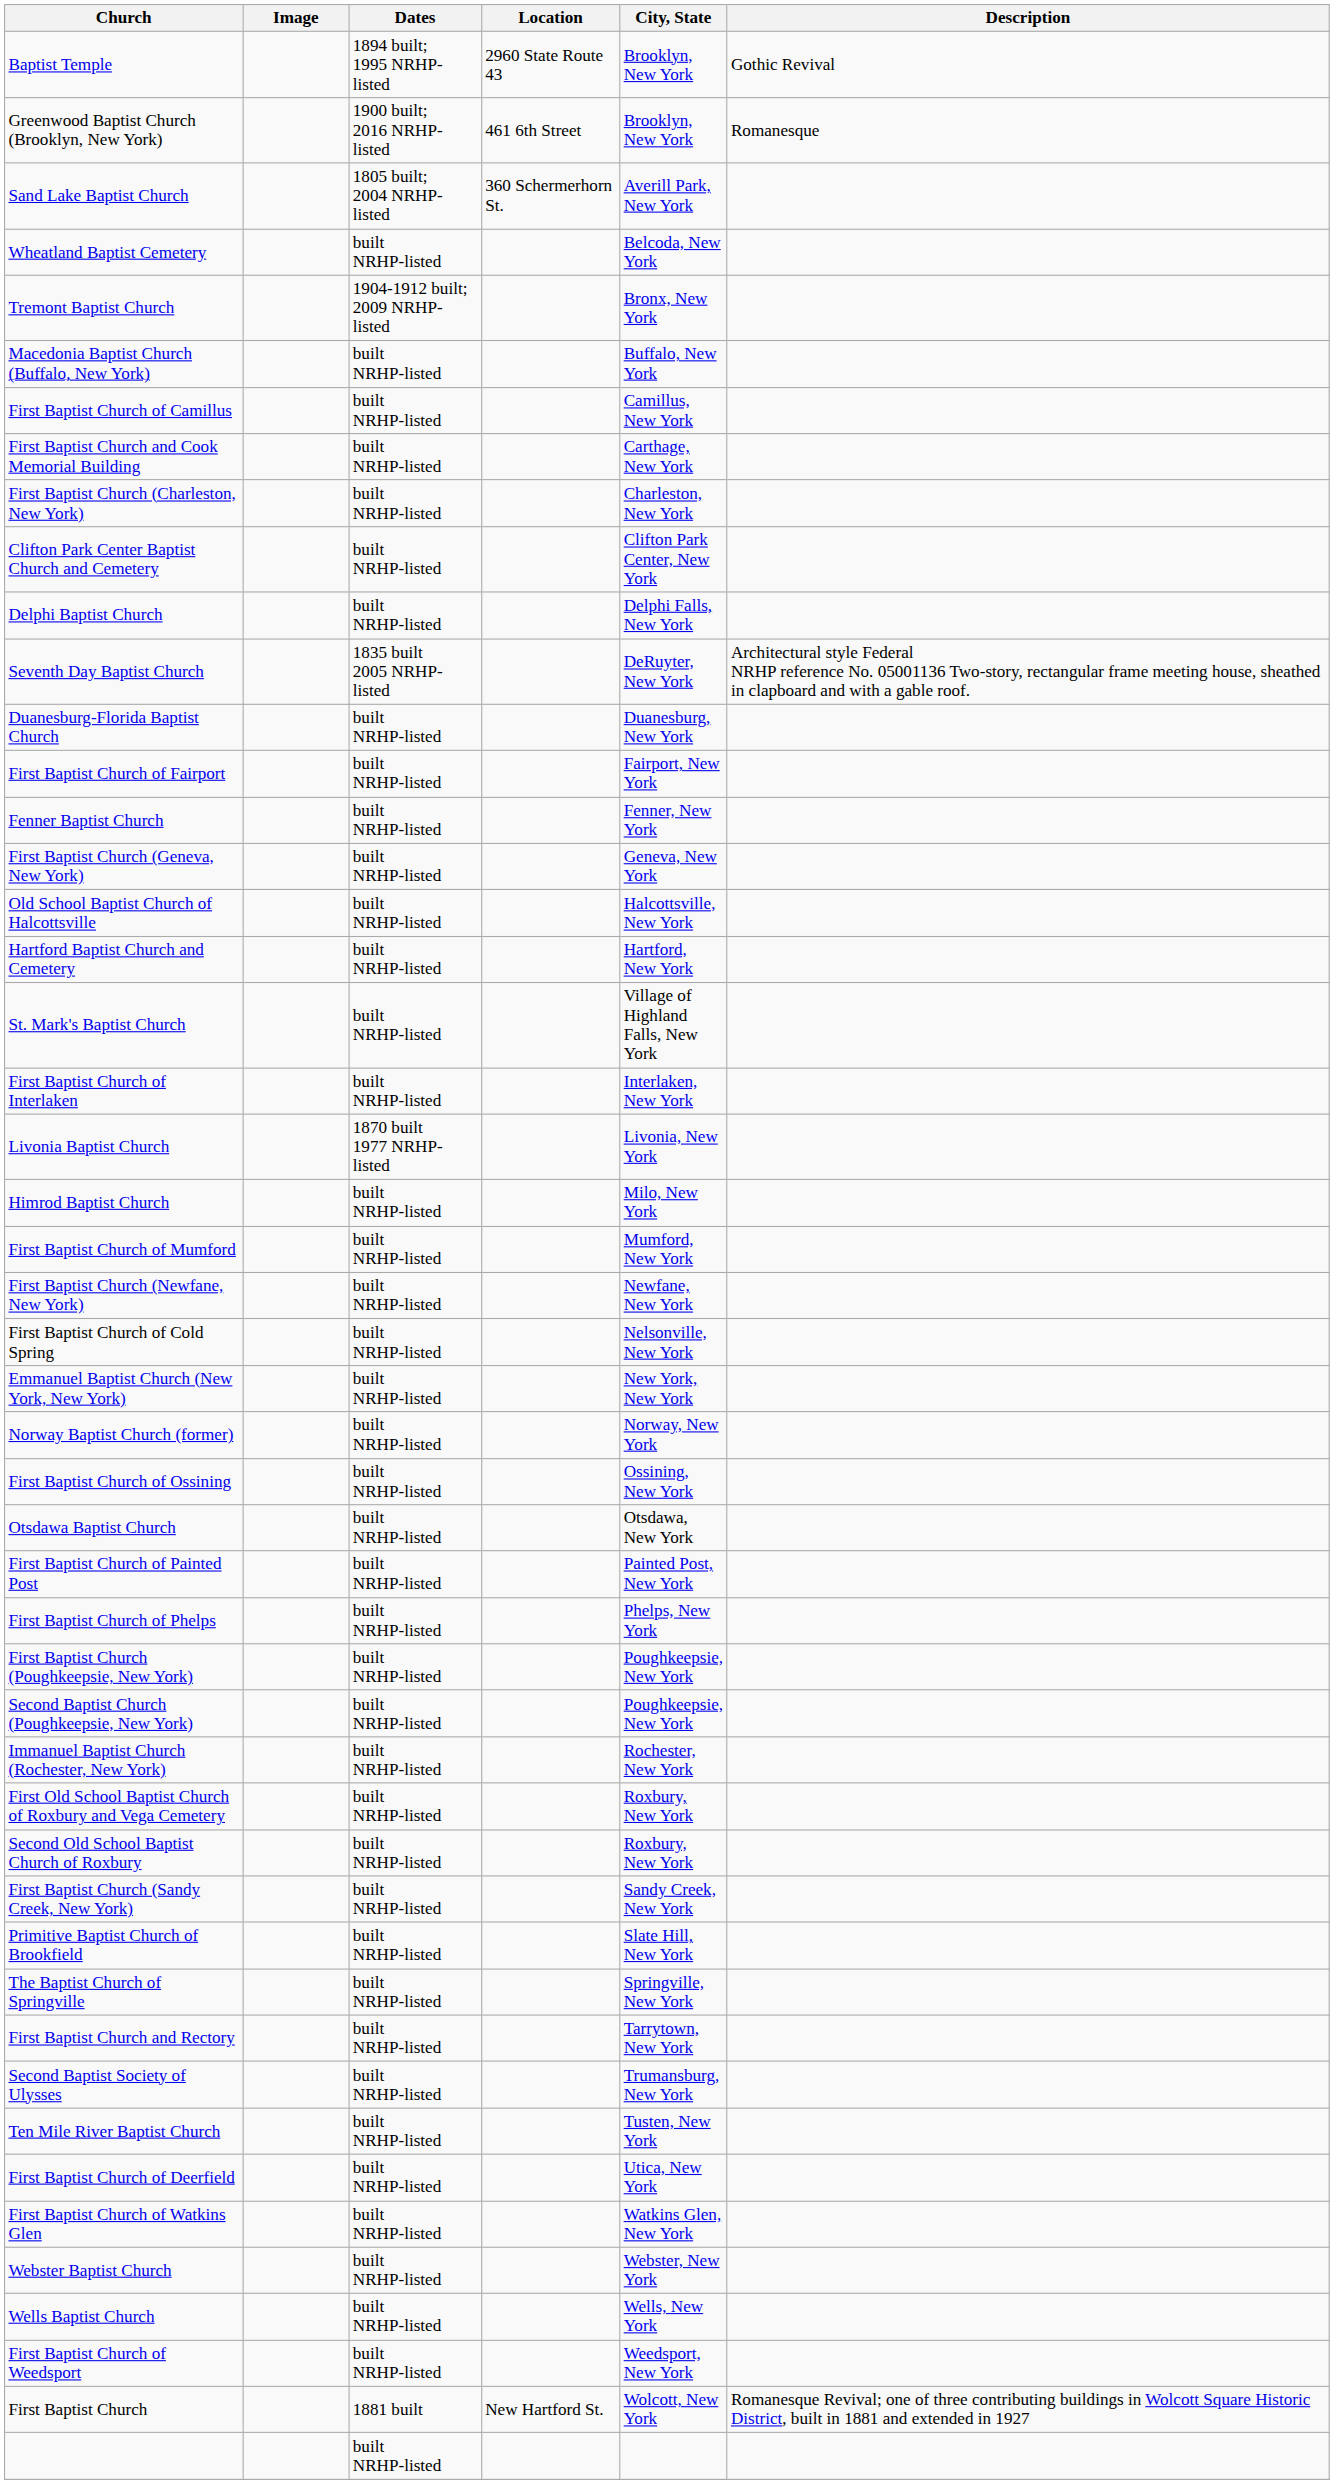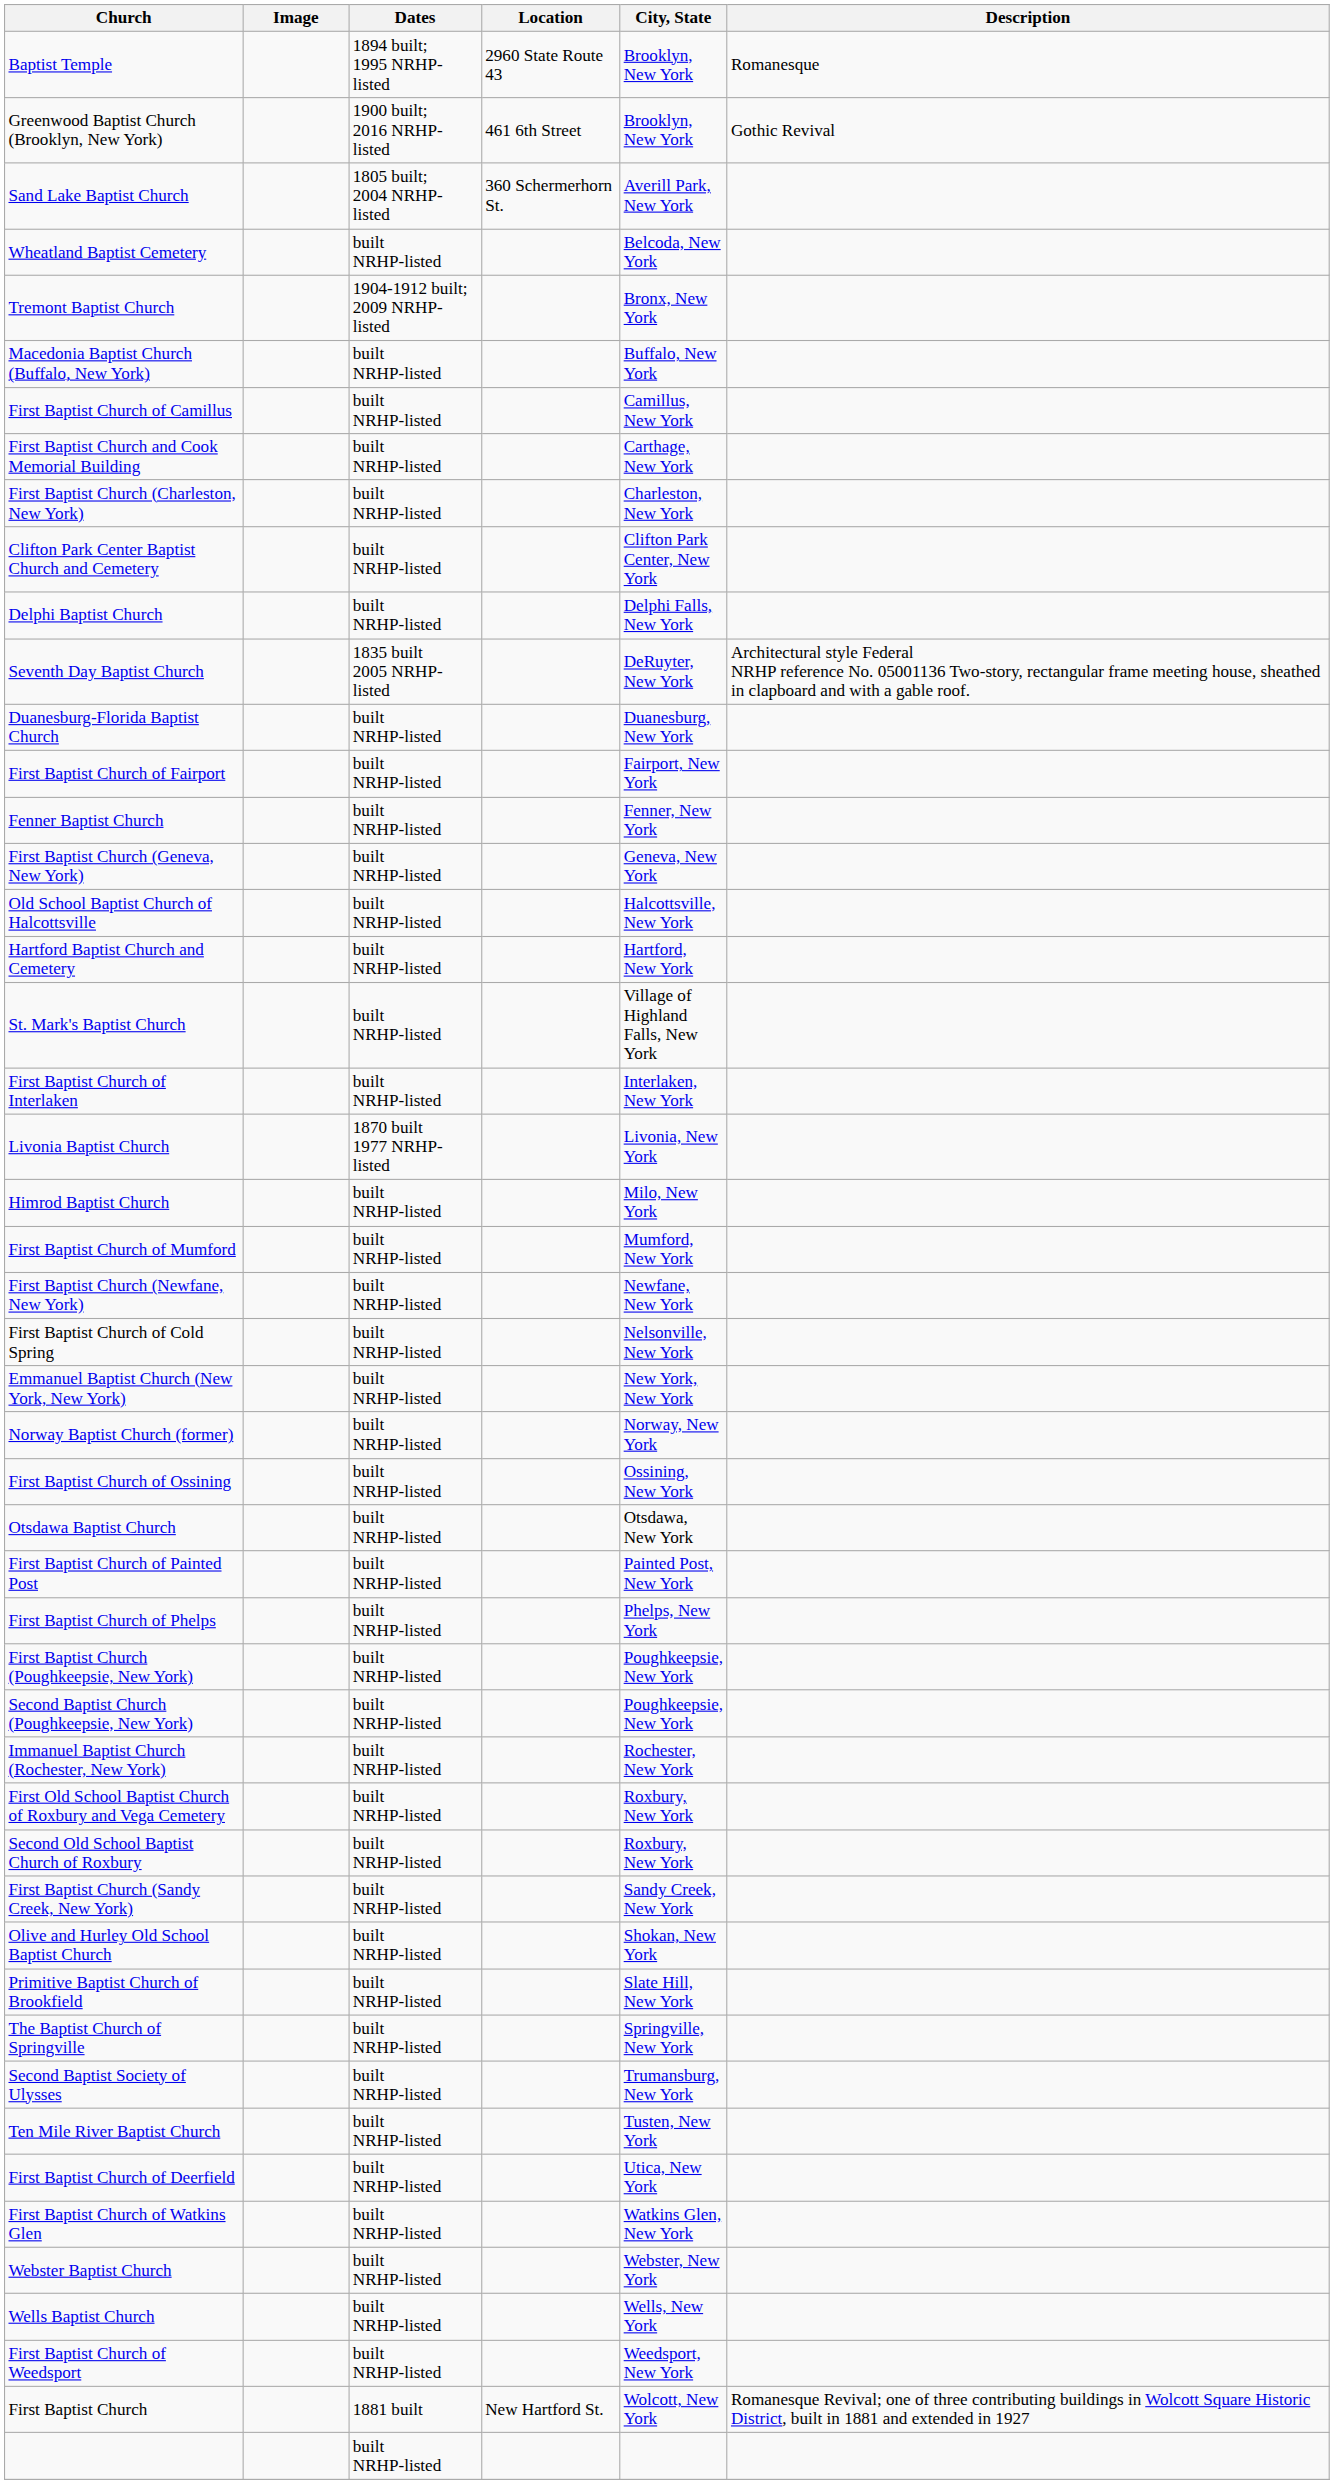(783, 64) Gothic Revival -> (775, 64) Romanesque
(775, 130) Romanesque -> (783, 130) Gothic Revival
+ row: (109, 1945)
- row: (122, 2038)
